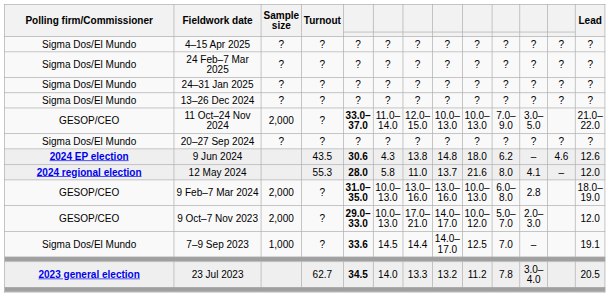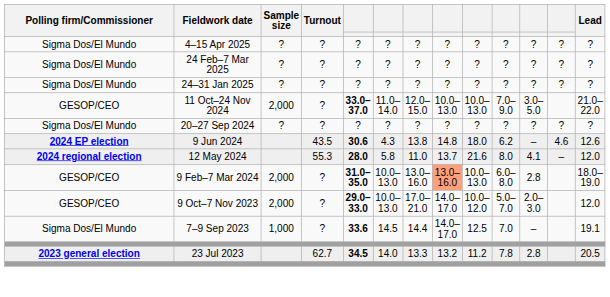- row: (89, 100)
(447, 192) no background -> (447, 177) lightsalmon background
(534, 274) 3.0– 4.0 -> (534, 254) 2.8
